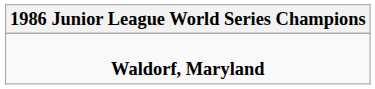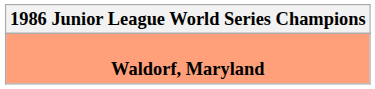(188, 68) no background -> (188, 68) lightsalmon background
